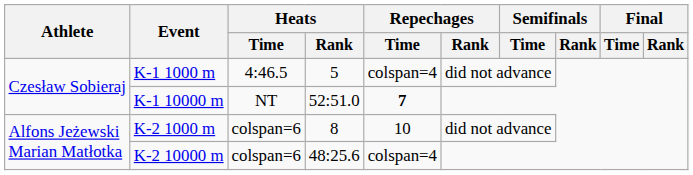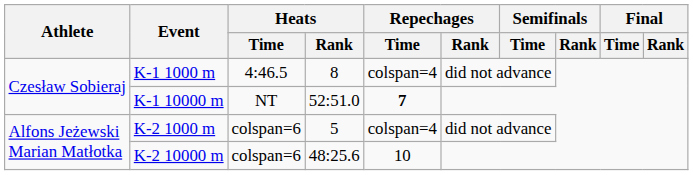(334, 72) 5 -> (334, 72) 8
(334, 128) 8 -> (334, 128) 5
(402, 128) 10 -> (402, 128) colspan=4
(402, 156) colspan=4 -> (402, 156) 10
